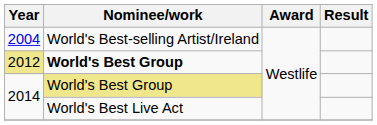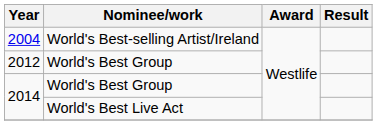(24, 62) khaki background -> (24, 62) no background
(115, 62) bold -> (110, 62) normal
(110, 85) khaki background -> (110, 85) no background
